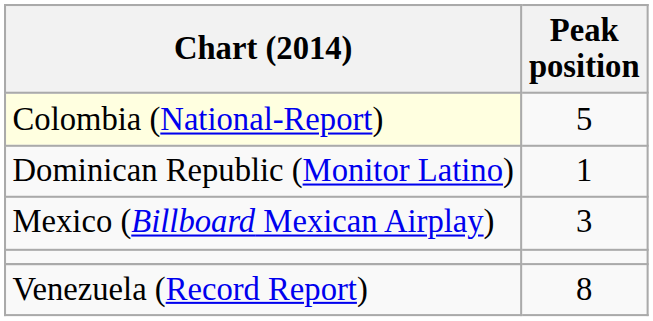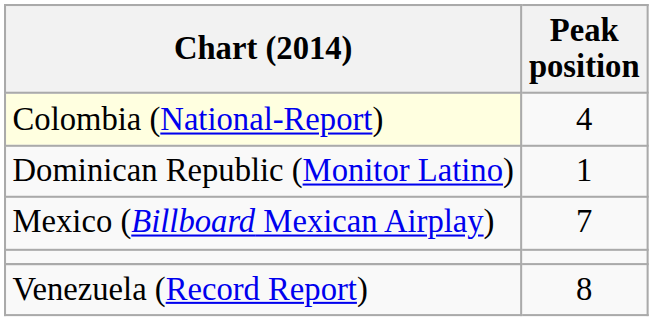(584, 118) 5 -> (584, 118) 4
(584, 222) 3 -> (584, 222) 7
